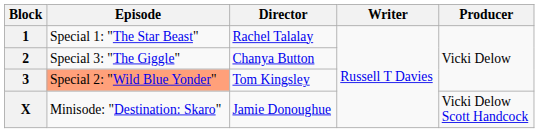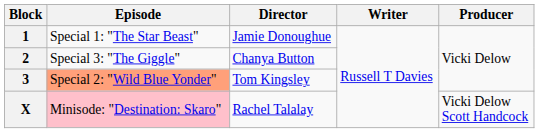(273, 36) Rachel Talalay -> (282, 36) Jamie Donoughue
(136, 109) no background -> (136, 109) pink background
(282, 109) Jamie Donoughue -> (273, 109) Rachel Talalay
